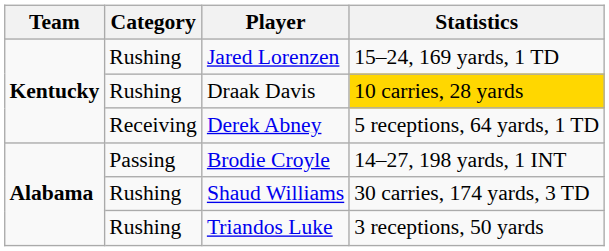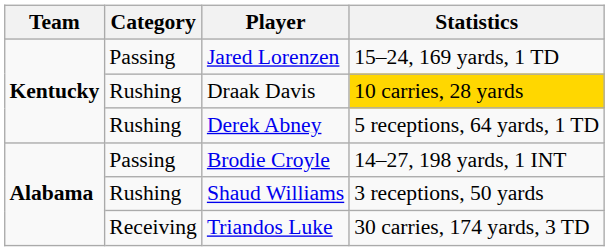(145, 56) Rushing -> (142, 56) Passing
(153, 124) Receiving -> (145, 124) Rushing
(472, 193) 30 carries, 174 yards, 3 TD -> (449, 193) 3 receptions, 50 yards
(145, 227) Rushing -> (153, 227) Receiving
(449, 227) 3 receptions, 50 yards -> (472, 227) 30 carries, 174 yards, 3 TD
